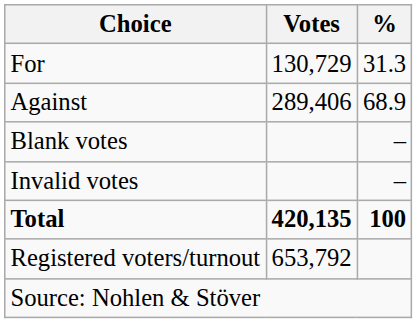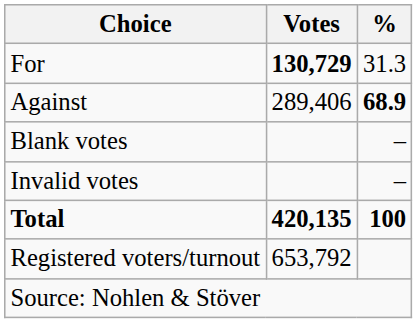(312, 63) normal -> (312, 63) bold
(385, 102) normal -> (385, 102) bold
